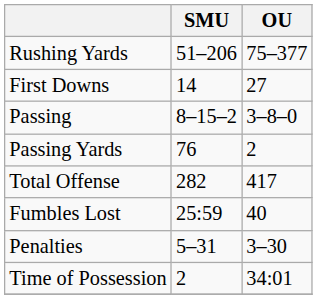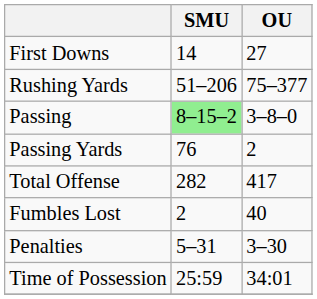rows swapped: (59, 85) <-> (69, 52)
(207, 117) no background -> (207, 117) lightgreen background
(199, 213) 25:59 -> (181, 213) 2
(181, 278) 2 -> (199, 278) 25:59
